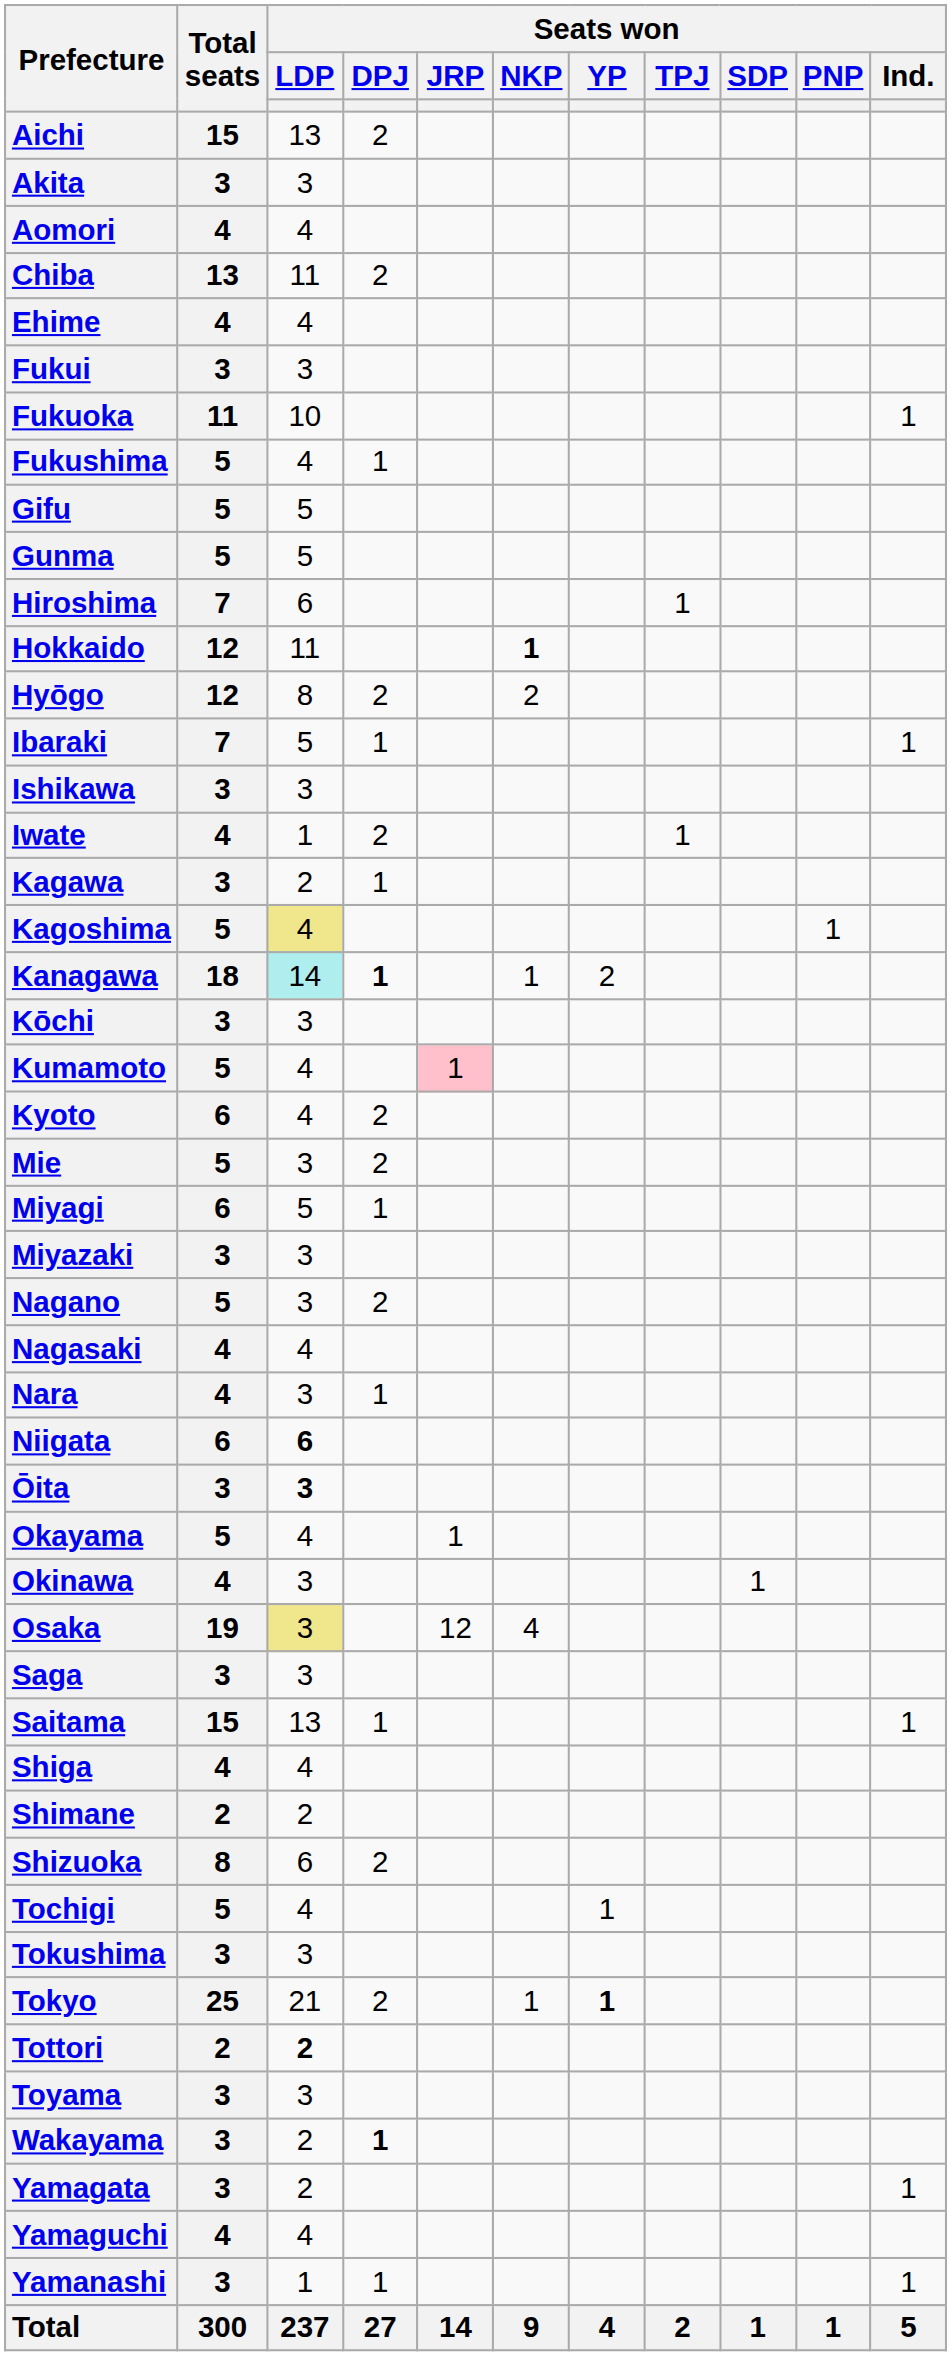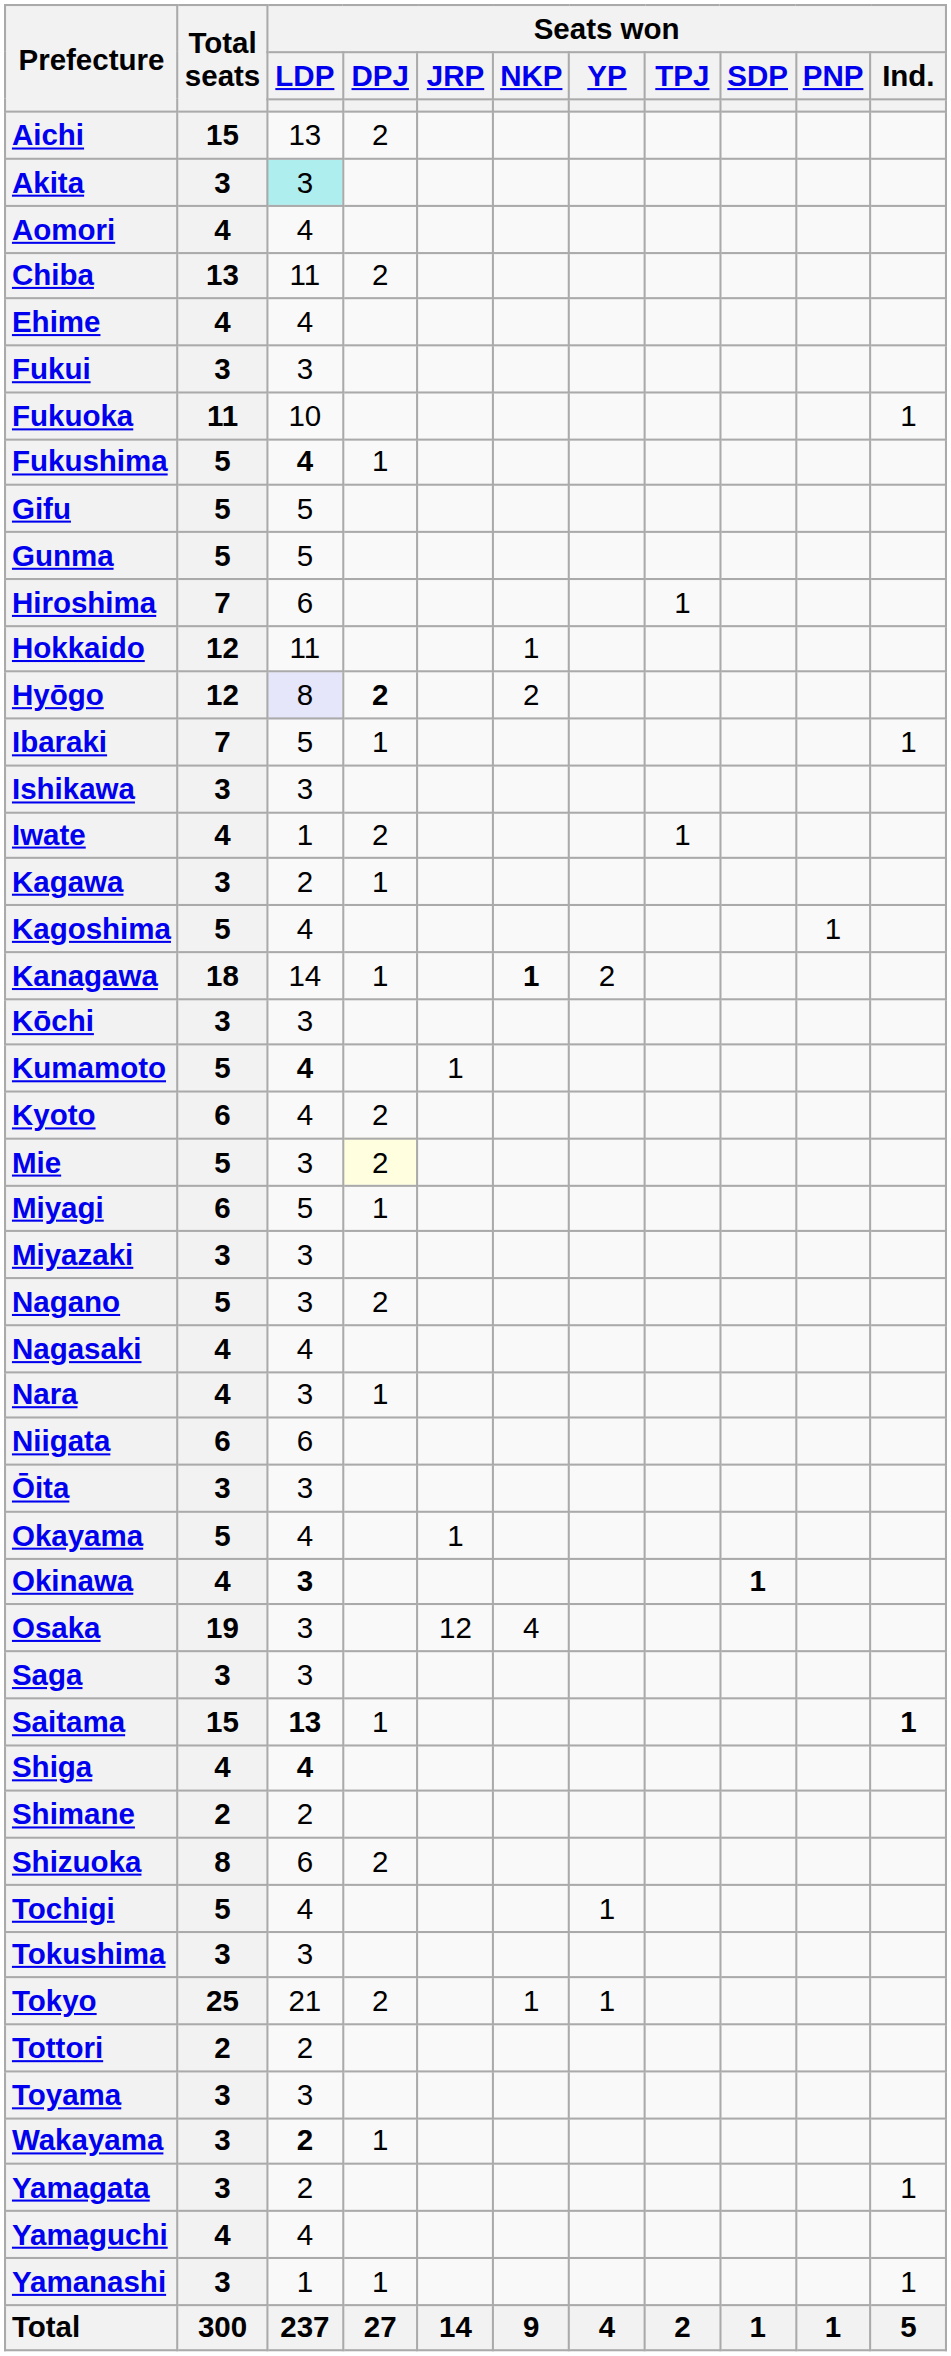(305, 182) no background -> (305, 182) paleturquoise background
(305, 462) normal -> (305, 462) bold
(531, 649) bold -> (531, 649) normal
(305, 695) no background -> (305, 695) lavender background
(380, 695) normal -> (380, 695) bold
(305, 929) khaki background -> (305, 929) no background
(305, 975) paleturquoise background -> (305, 975) no background
(380, 975) bold -> (380, 975) normal
(531, 975) normal -> (531, 975) bold
(305, 1069) normal -> (305, 1069) bold
(456, 1069) pink background -> (456, 1069) no background
(380, 1162) no background -> (380, 1162) lightyellow background
(305, 1442) bold -> (305, 1442) normal
(305, 1488) bold -> (305, 1488) normal
(305, 1582) normal -> (305, 1582) bold
(758, 1582) normal -> (758, 1582) bold
(305, 1628) khaki background -> (305, 1628) no background
(305, 1722) normal -> (305, 1722) bold
(908, 1722) normal -> (908, 1722) bold
(305, 1768) normal -> (305, 1768) bold
(607, 2001) bold -> (607, 2001) normal
(305, 2048) bold -> (305, 2048) normal
(305, 2141) normal -> (305, 2141) bold
(380, 2141) bold -> (380, 2141) normal
